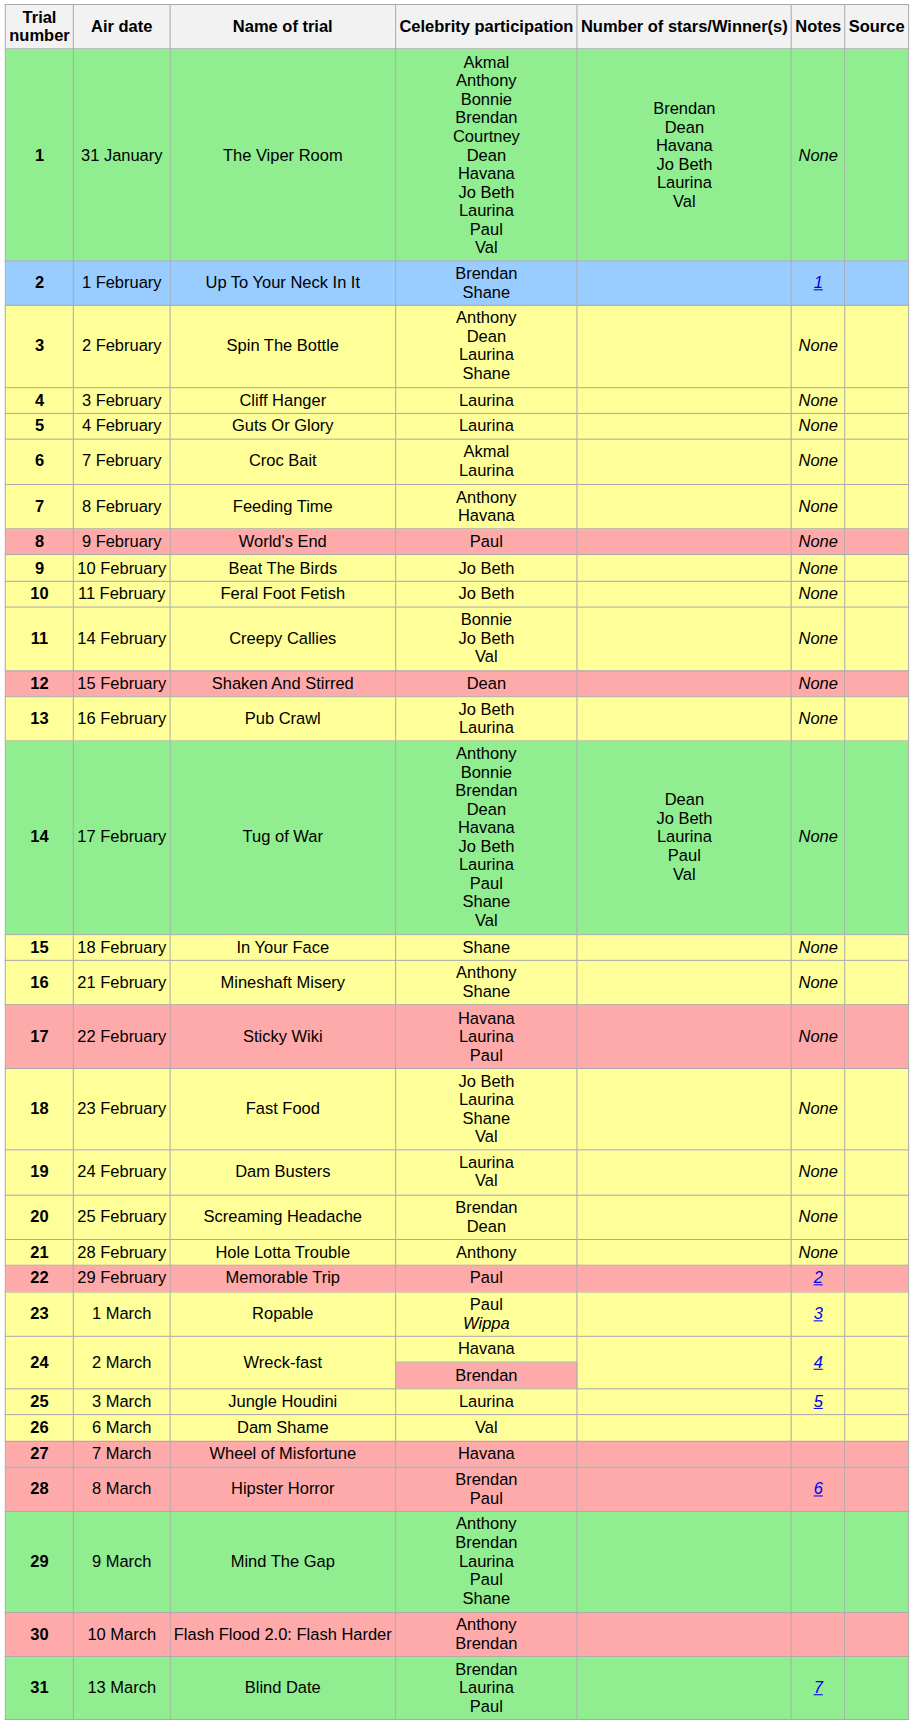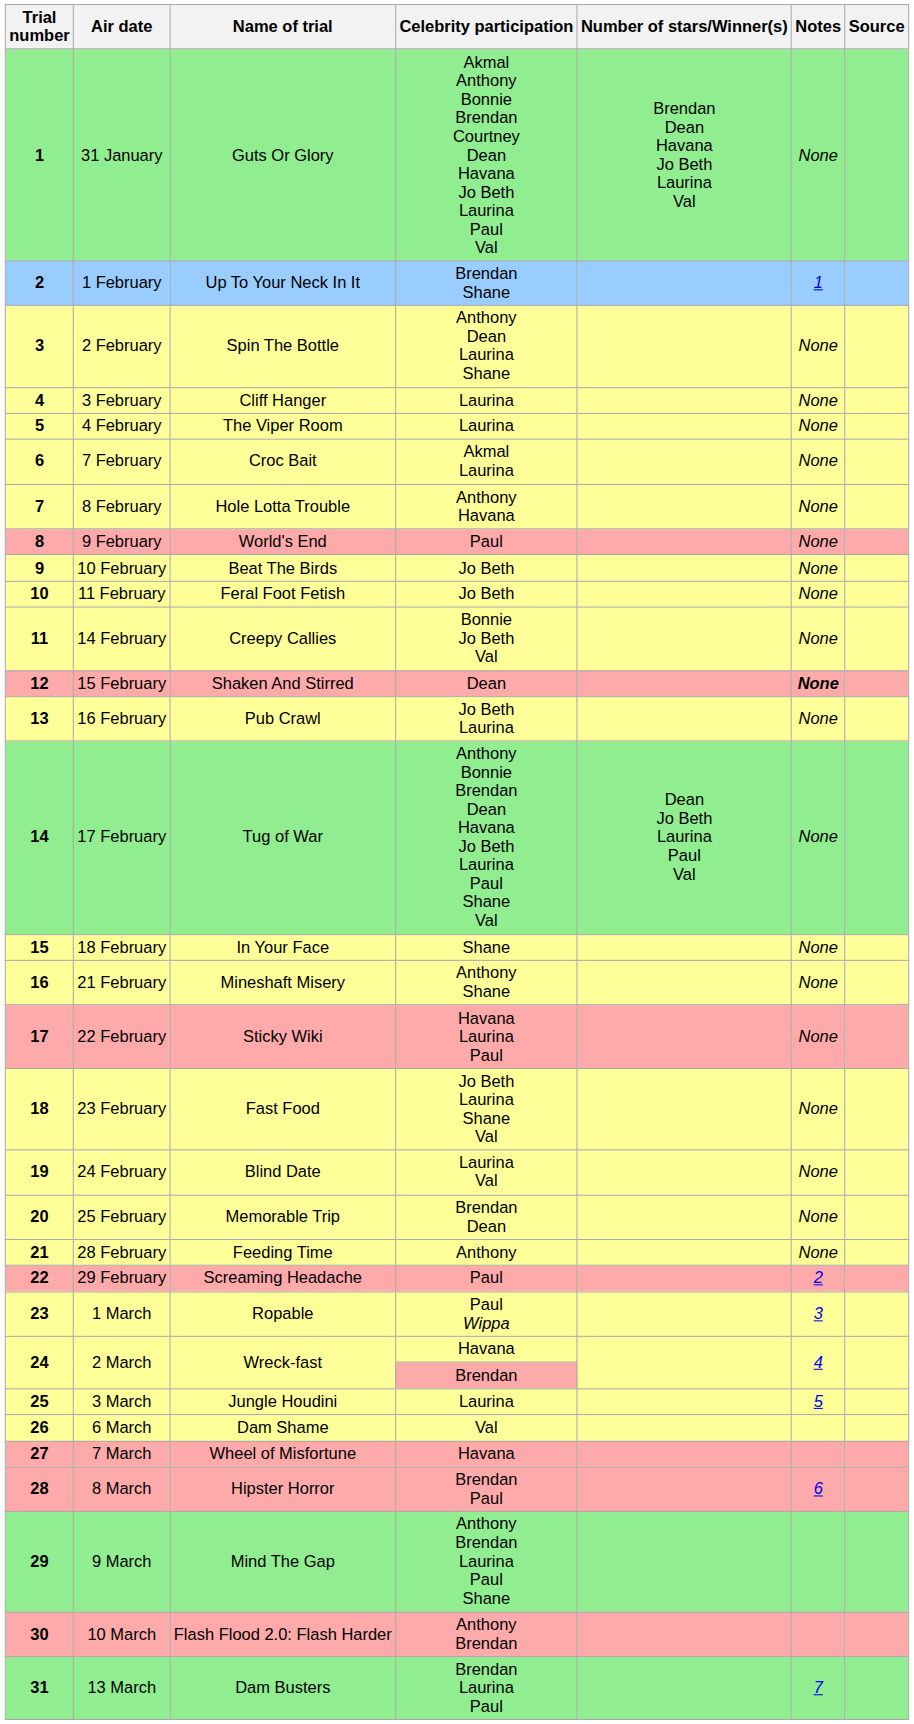(283, 154) The Viper Room -> (283, 154) Guts Or Glory
(283, 426) Guts Or Glory -> (283, 426) The Viper Room
(283, 506) Feeding Time -> (283, 506) Hole Lotta Trouble
(818, 683) normal -> (818, 683) bold
(283, 1172) Dam Busters -> (283, 1172) Blind Date
(283, 1217) Screaming Headache -> (283, 1217) Memorable Trip
(283, 1252) Hole Lotta Trouble -> (283, 1252) Feeding Time
(283, 1278) Memorable Trip -> (283, 1278) Screaming Headache
(283, 1688) Blind Date -> (283, 1688) Dam Busters
